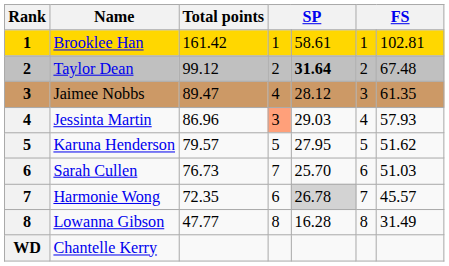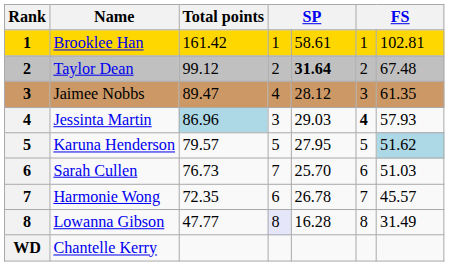(201, 119) no background -> (201, 119) lightblue background
(276, 119) lightsalmon background -> (276, 119) no background
(364, 119) normal -> (364, 119) bold
(398, 145) no background -> (398, 145) lightblue background
(313, 196) lightgrey background -> (313, 196) no background
(276, 222) no background -> (276, 222) lavender background
